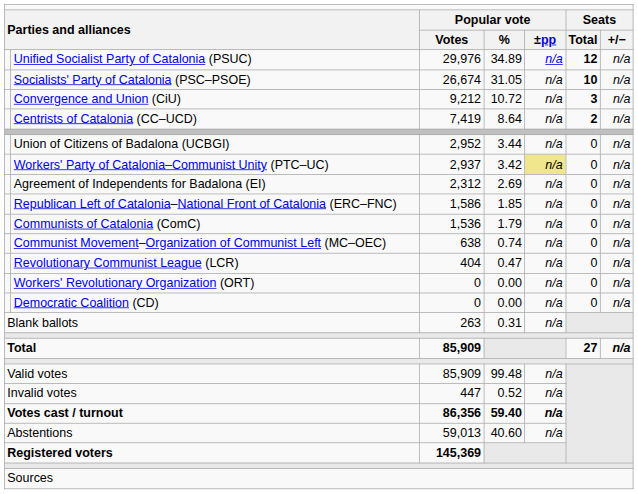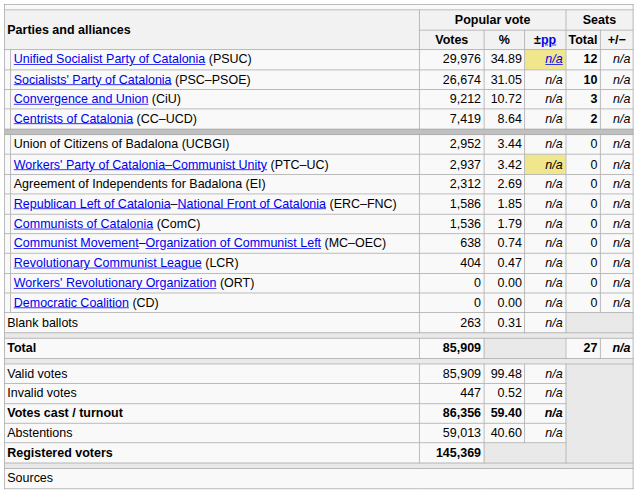(554, 59) no background -> (554, 59) khaki background
